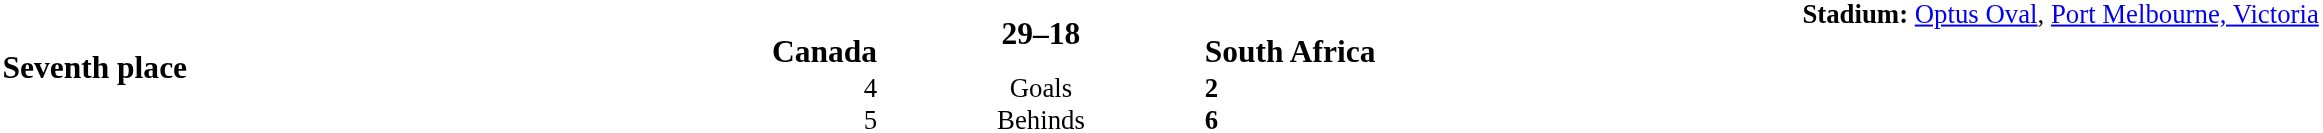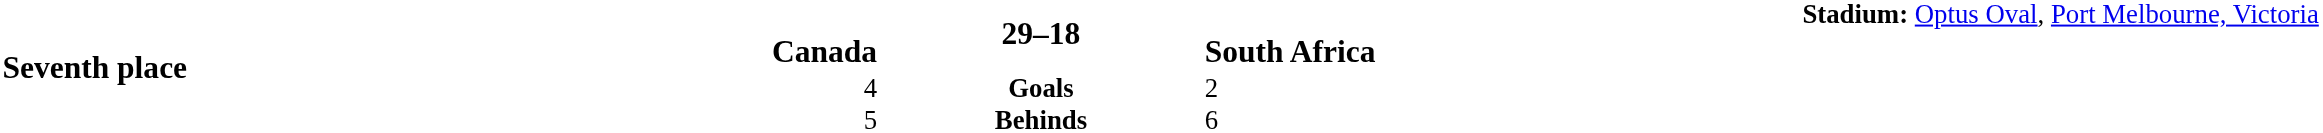(1041, 104) normal -> (1041, 104) bold
(1211, 104) bold -> (1211, 104) normal
